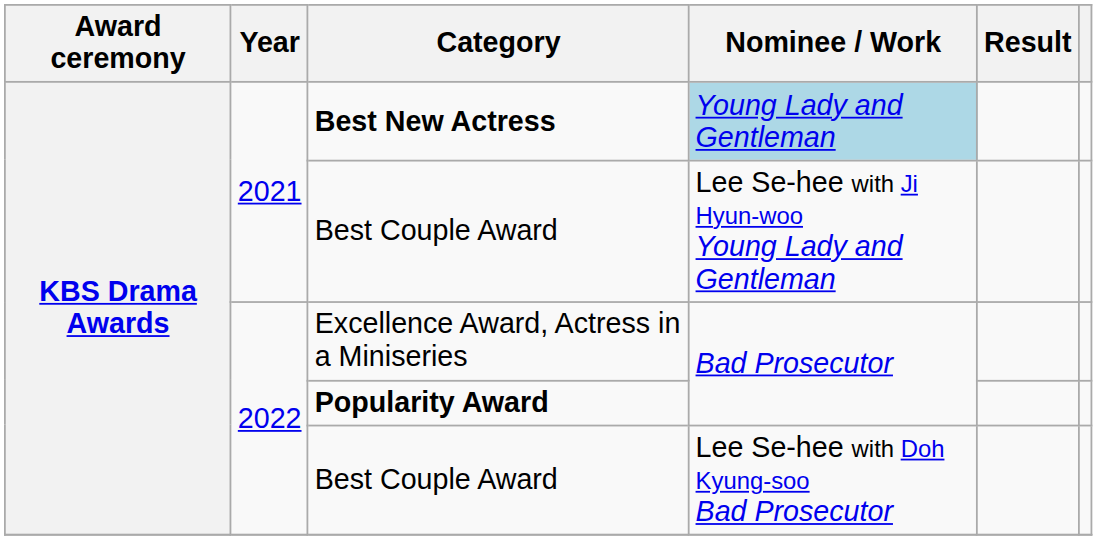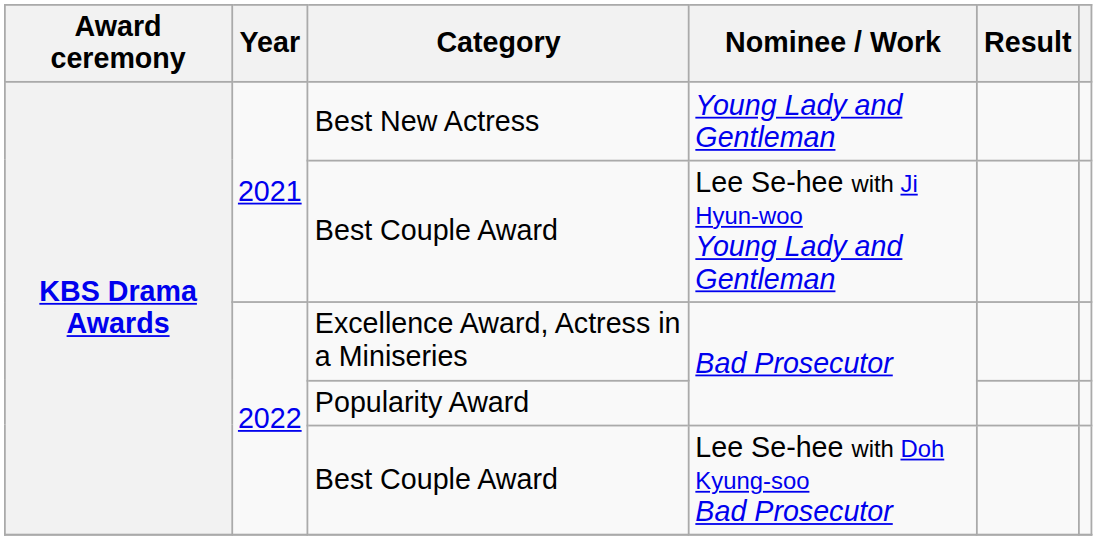(435, 120) bold -> (427, 120) normal
(799, 120) lightblue background -> (799, 120) no background
(432, 402) bold -> (422, 402) normal
